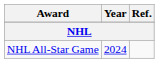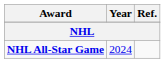(53, 49) normal -> (55, 49) bold
